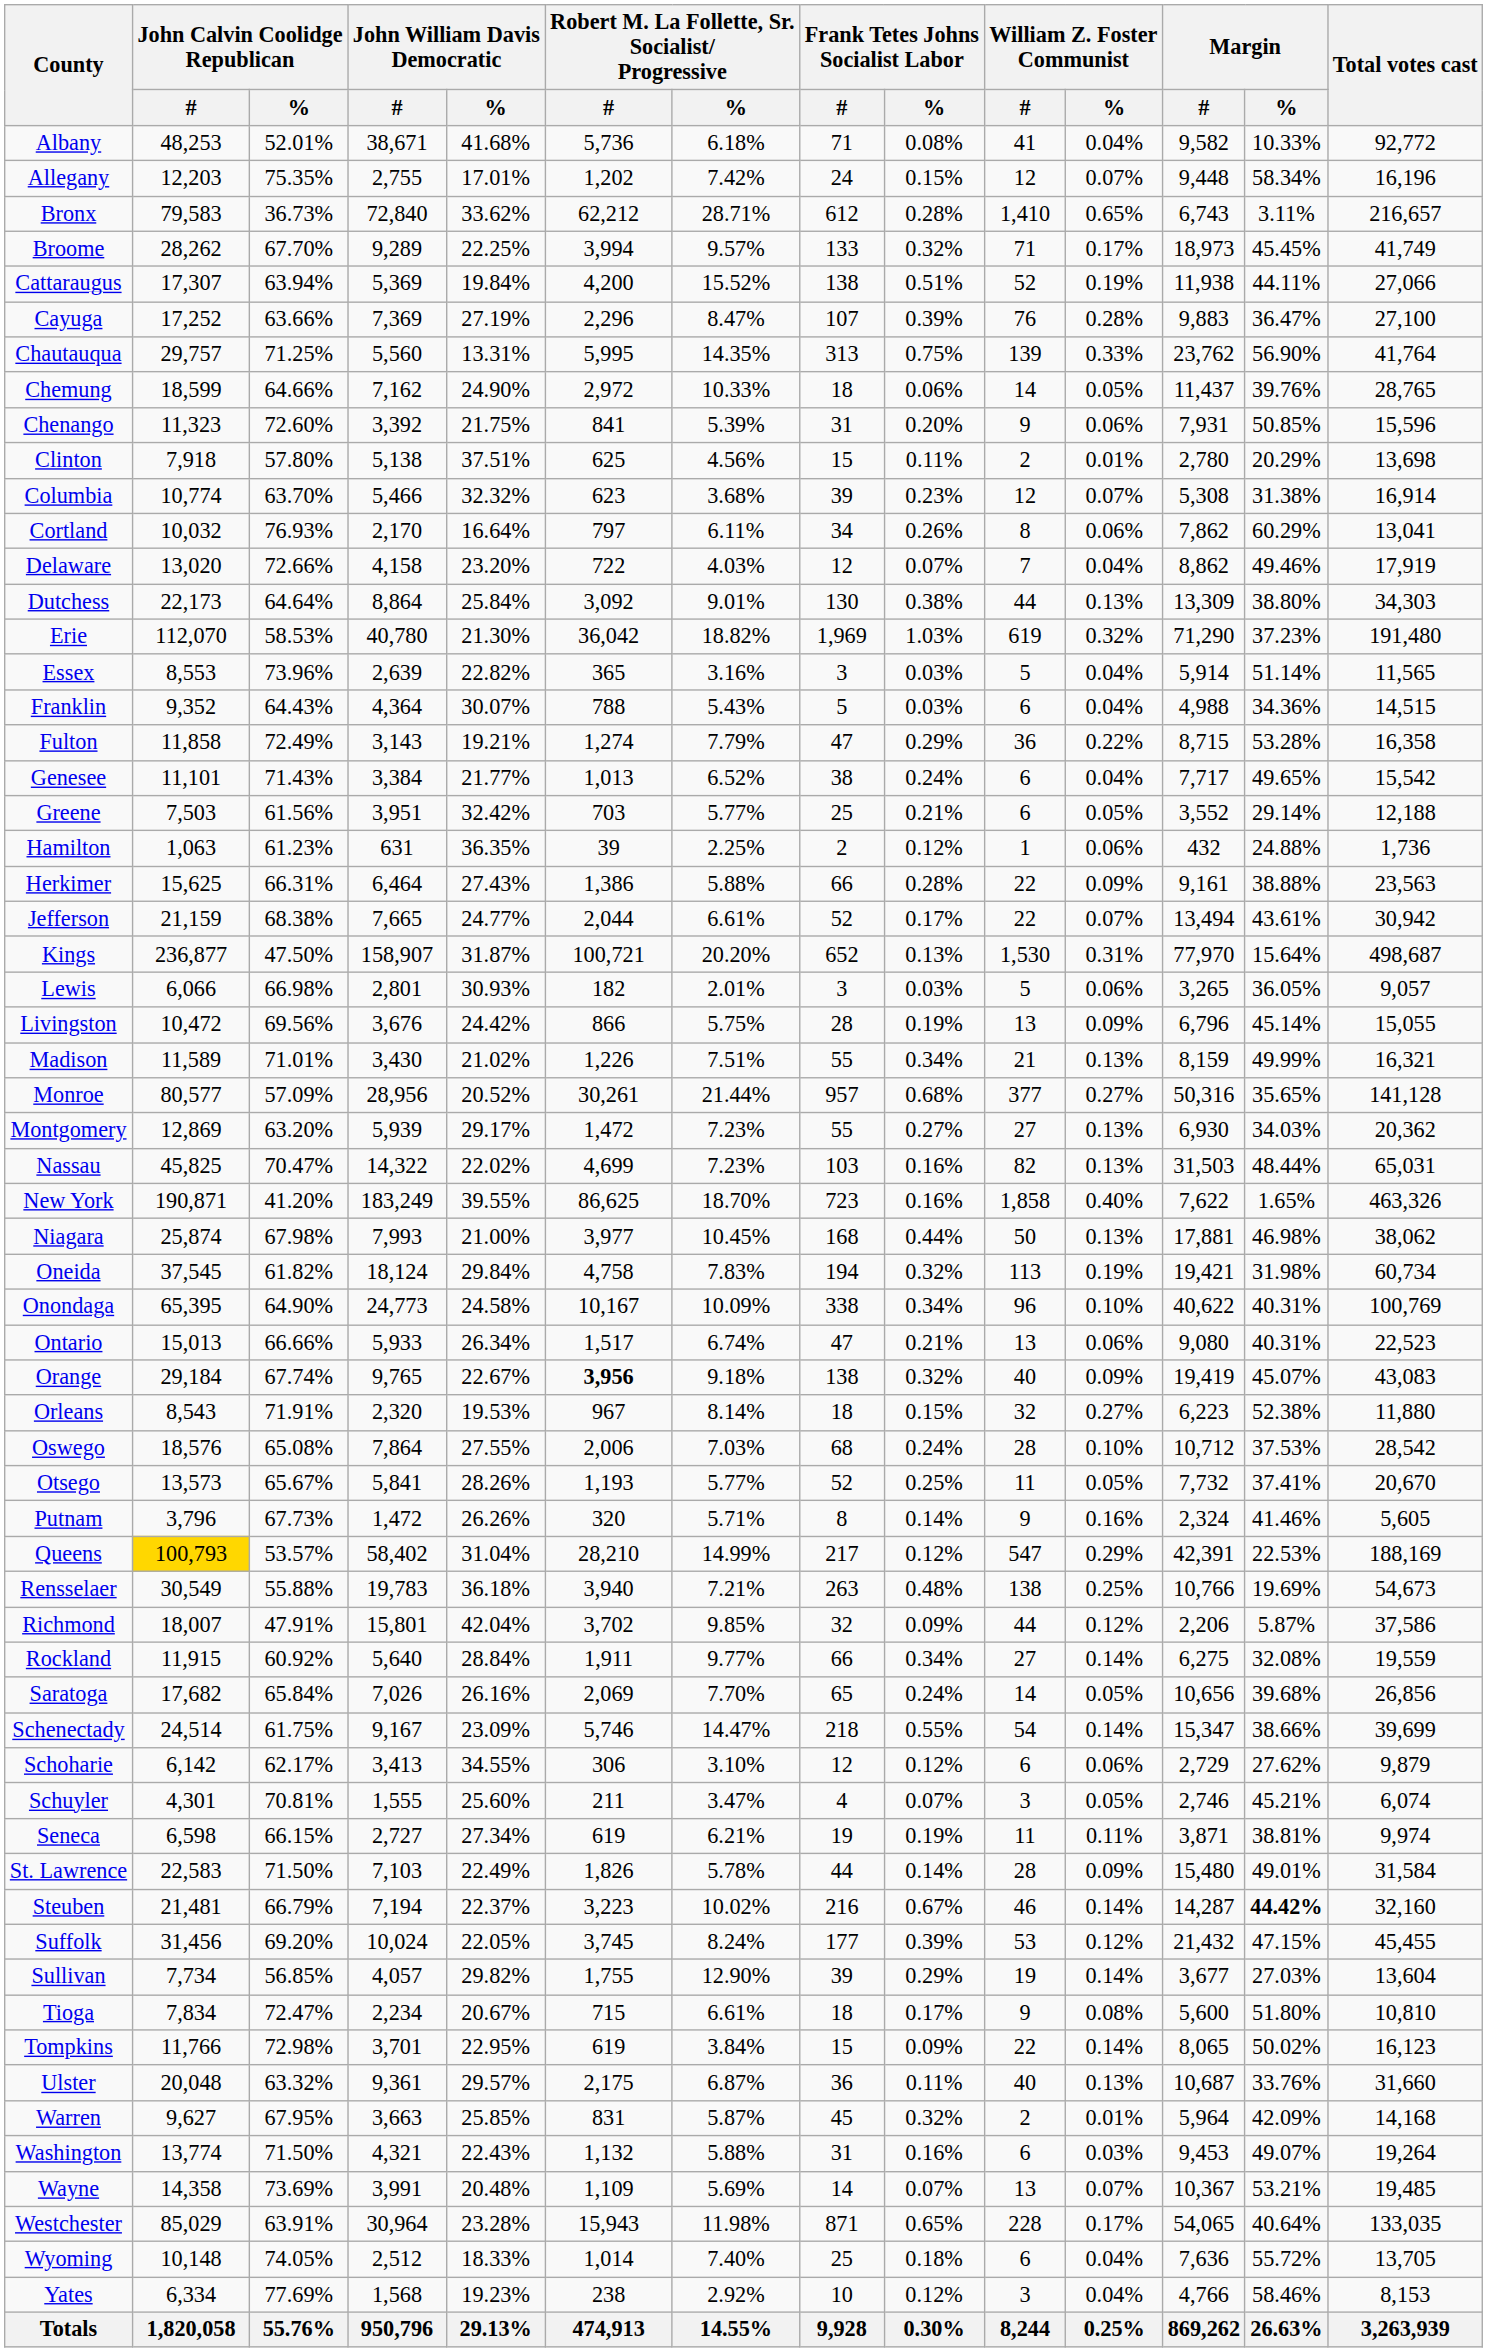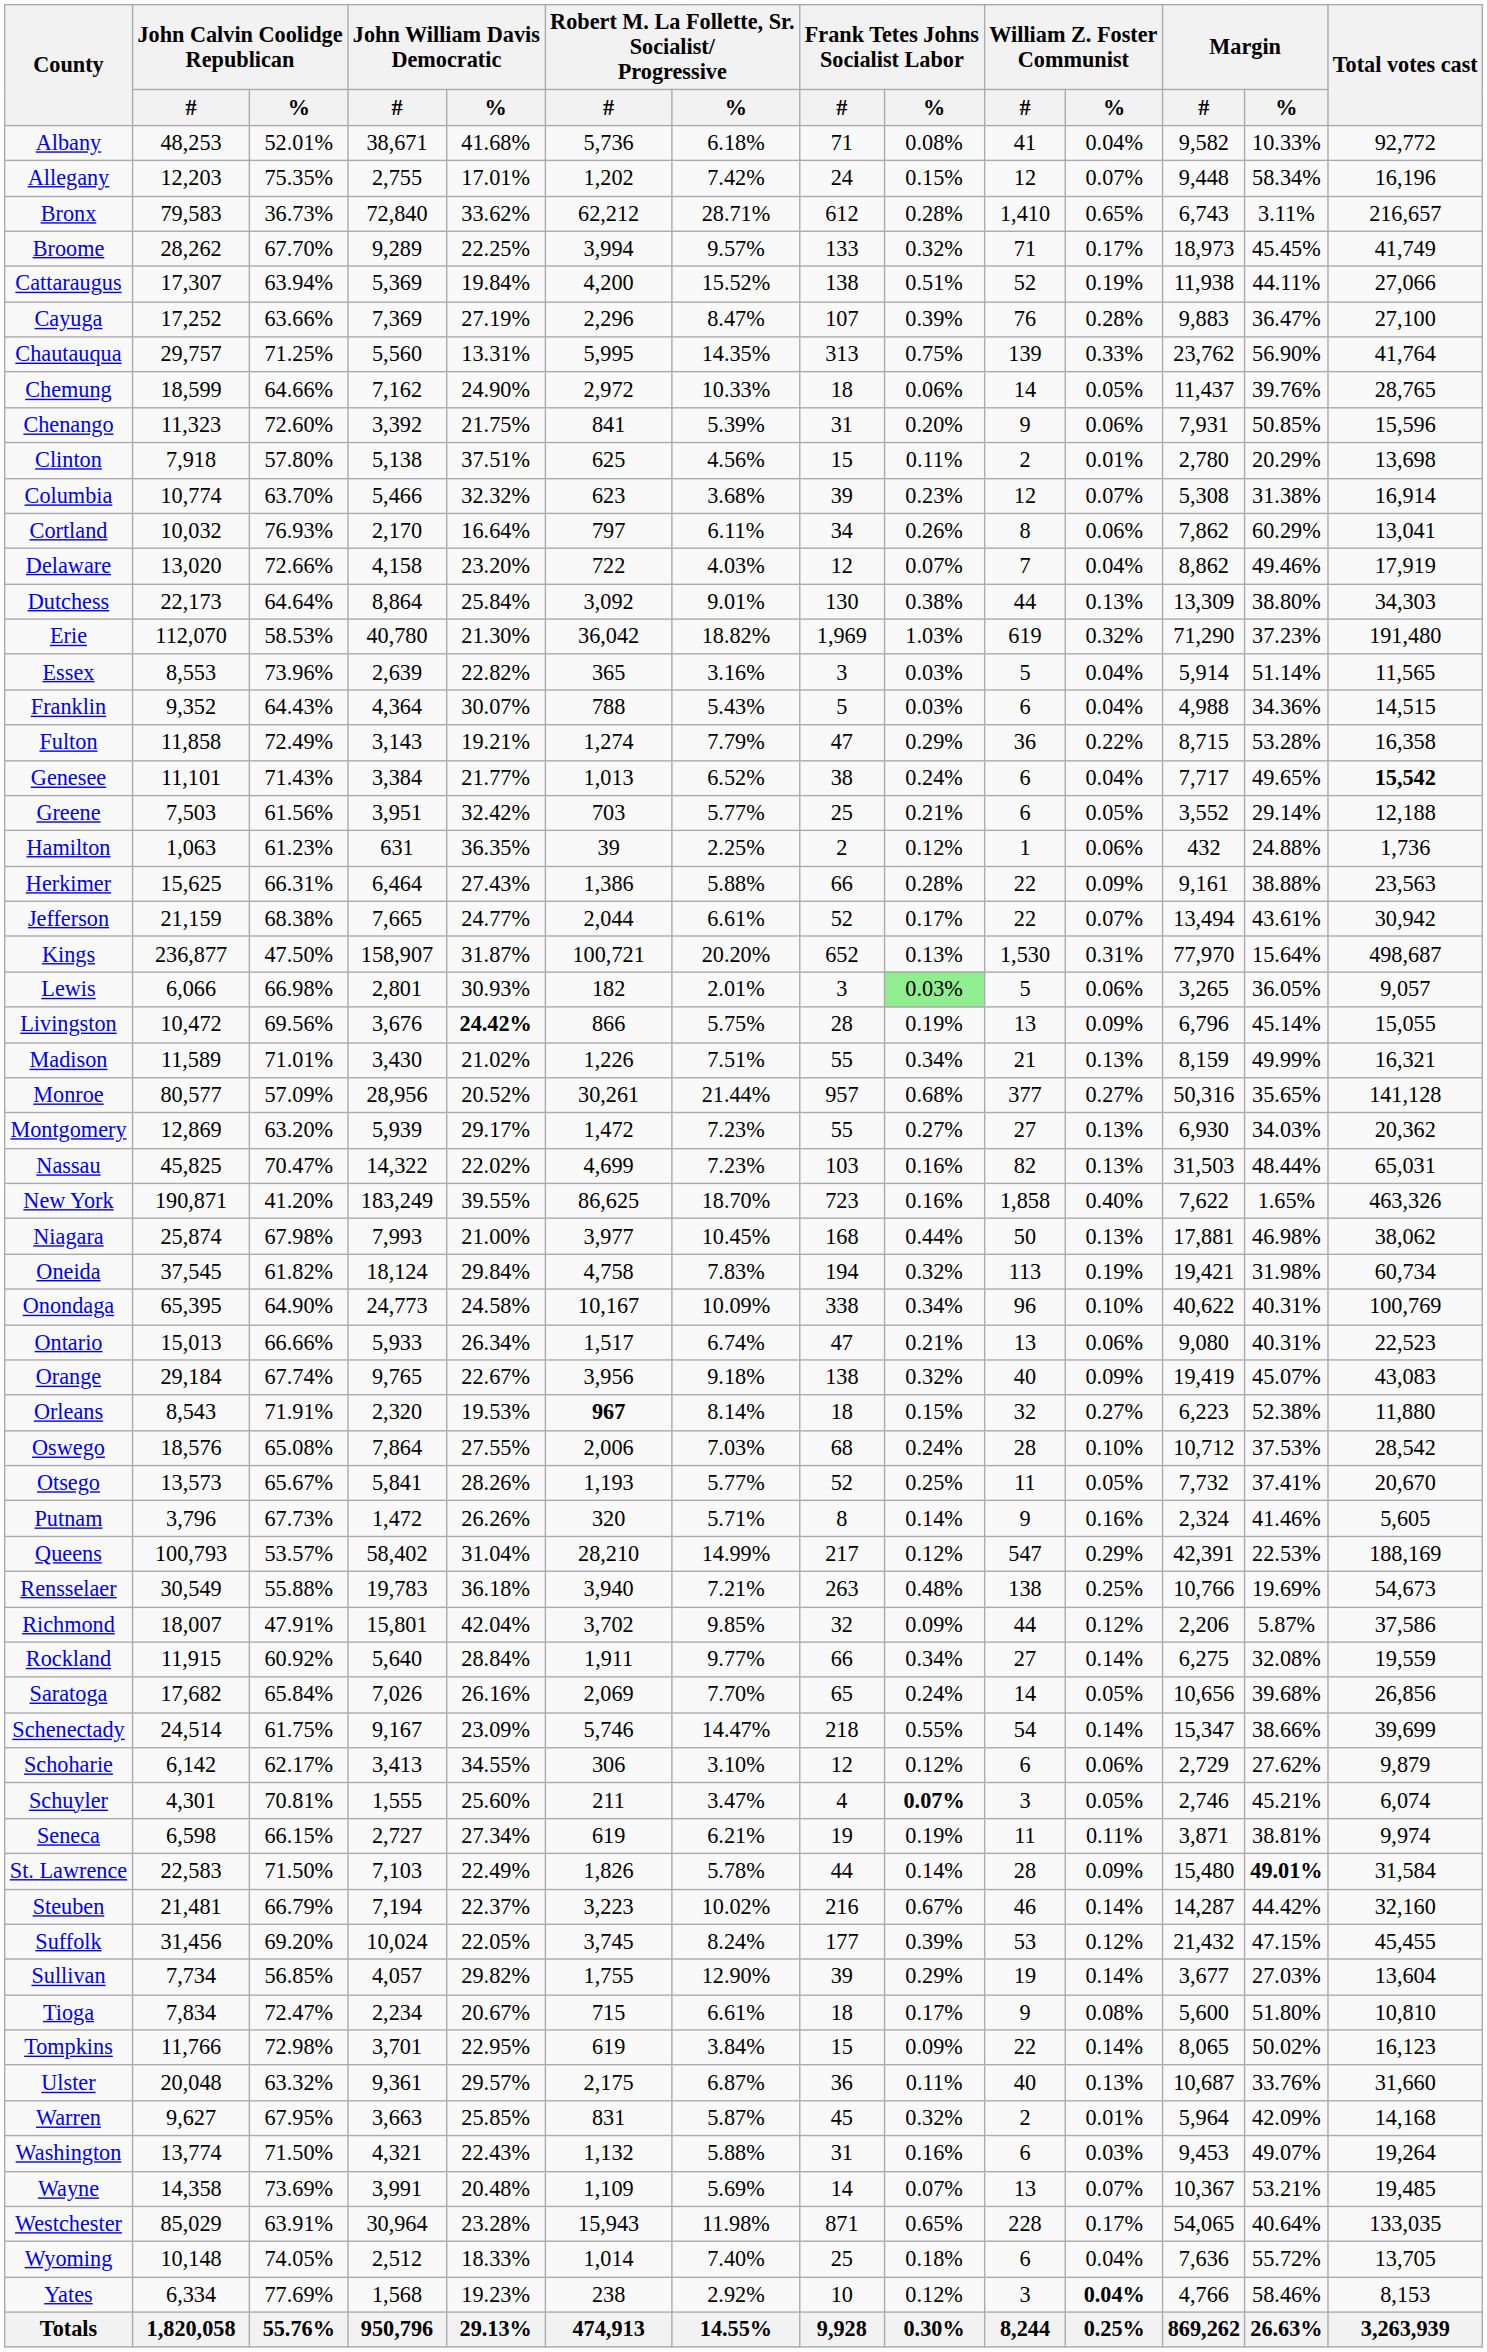(1405, 777) normal -> (1405, 777) bold
(934, 989) no background -> (934, 989) lightgreen background
(496, 1024) normal -> (496, 1024) bold
(609, 1377) bold -> (609, 1377) normal
(609, 1412) normal -> (609, 1412) bold
(191, 1553) gold background -> (191, 1553) no background
(934, 1800) normal -> (934, 1800) bold
(1286, 1871) normal -> (1286, 1871) bold
(1286, 1906) bold -> (1286, 1906) normal
(1114, 2294) normal -> (1114, 2294) bold
